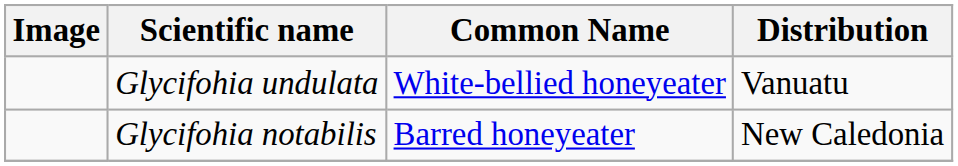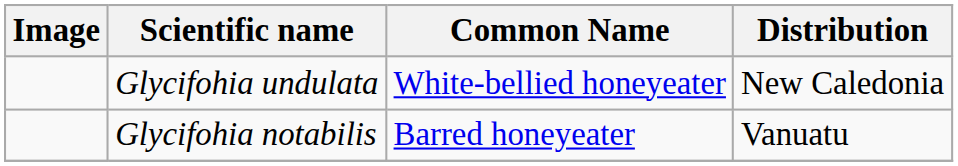(795, 82) Vanuatu -> (843, 82) New Caledonia
(843, 134) New Caledonia -> (795, 134) Vanuatu
